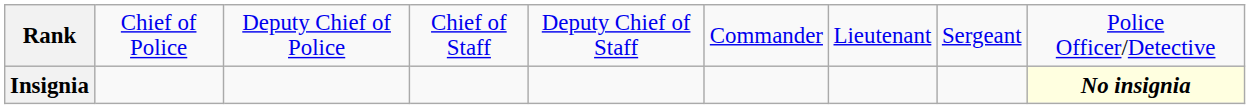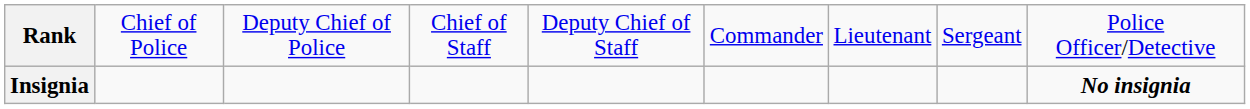(1136, 84) lightyellow background -> (1136, 84) no background
